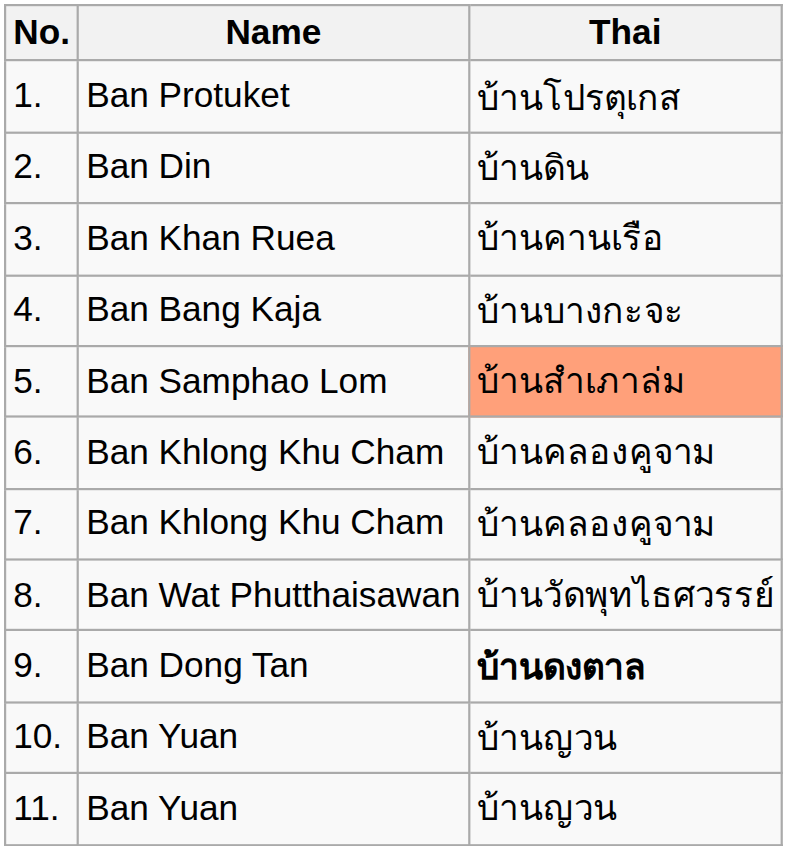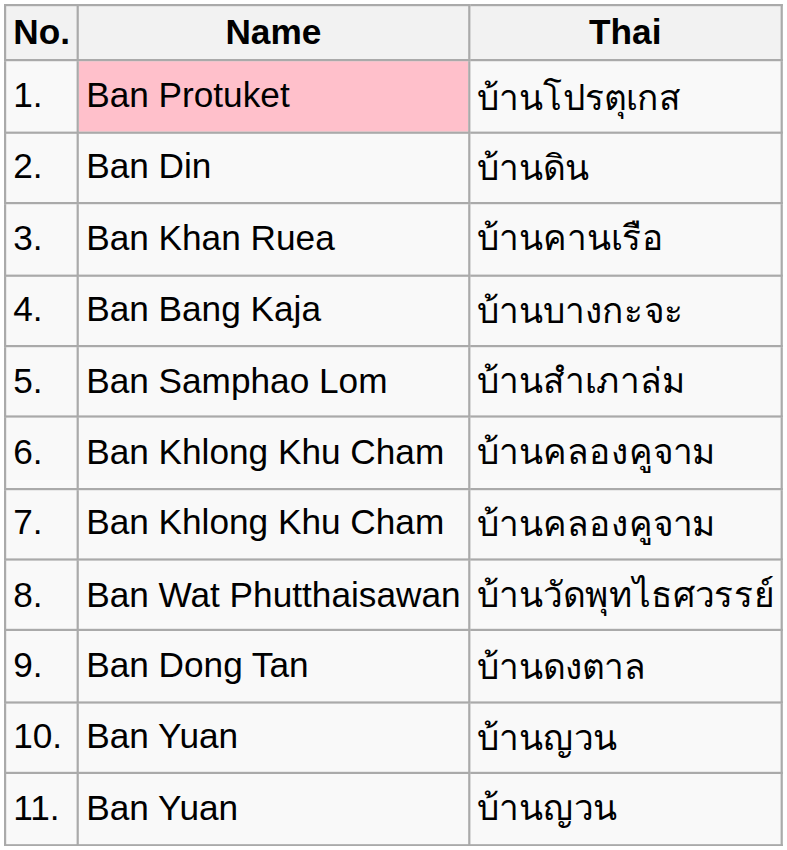(188, 95) no background -> (188, 95) pink background
(581, 381) lightsalmon background -> (581, 381) no background
(561, 666) bold -> (561, 666) normal
